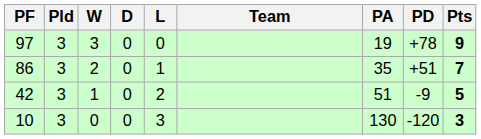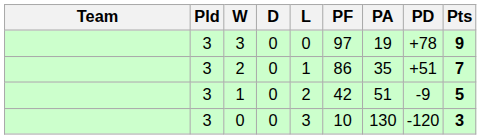columns swapped: (270, 17) <-> (25, 17)
